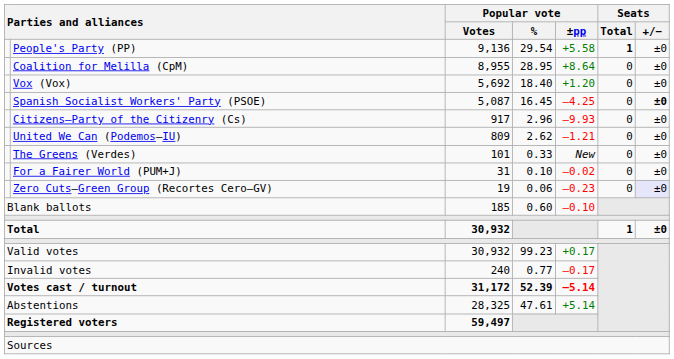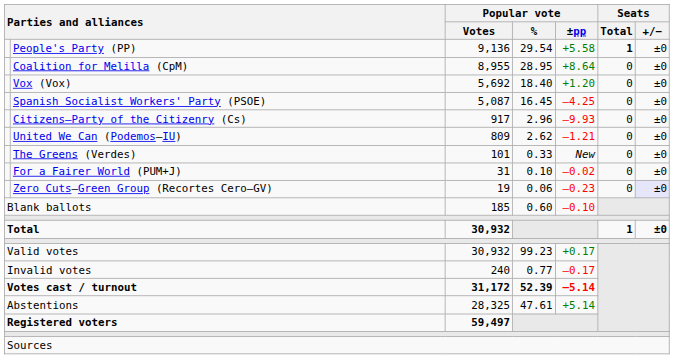(660, 101) bold -> (660, 101) normal
